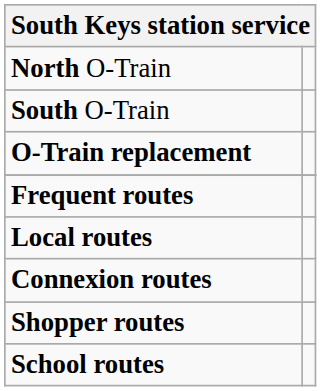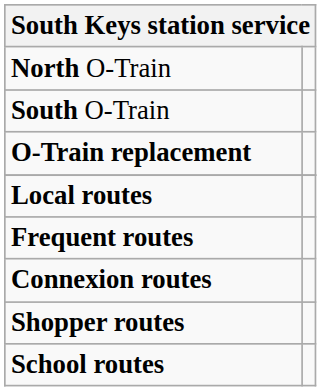rows swapped: (102, 195) <-> (82, 237)
